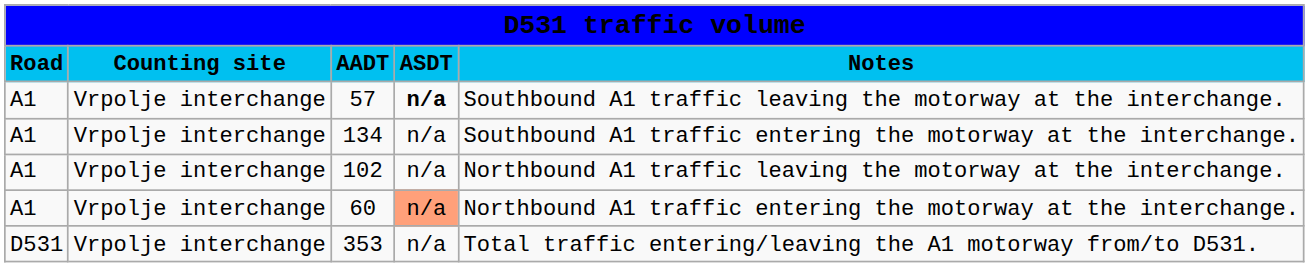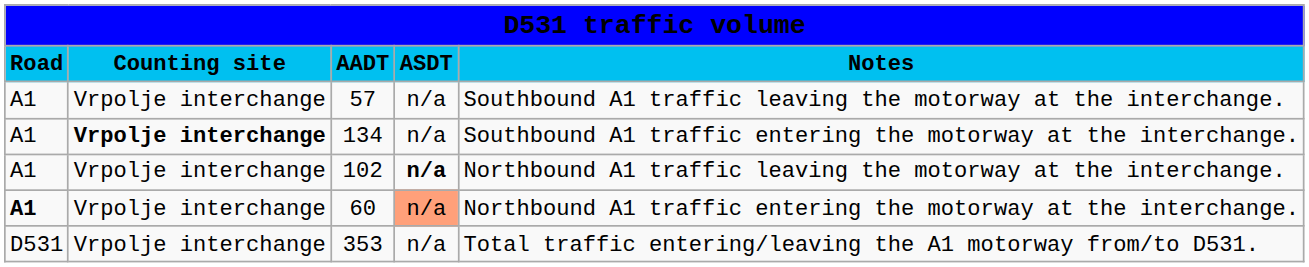(426, 100) bold -> (426, 100) normal
(200, 136) normal -> (200, 136) bold
(426, 172) normal -> (426, 172) bold
(23, 208) normal -> (23, 208) bold
